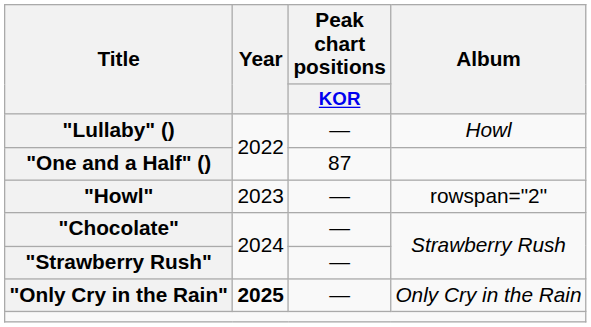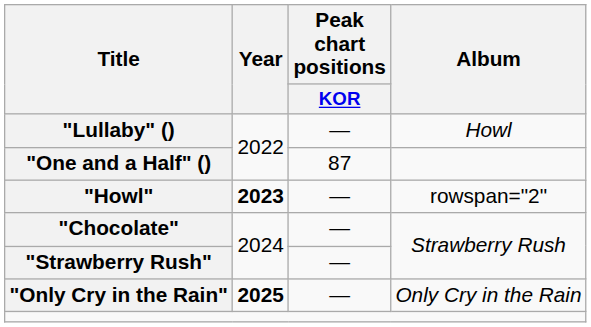(261, 196) normal -> (261, 196) bold
